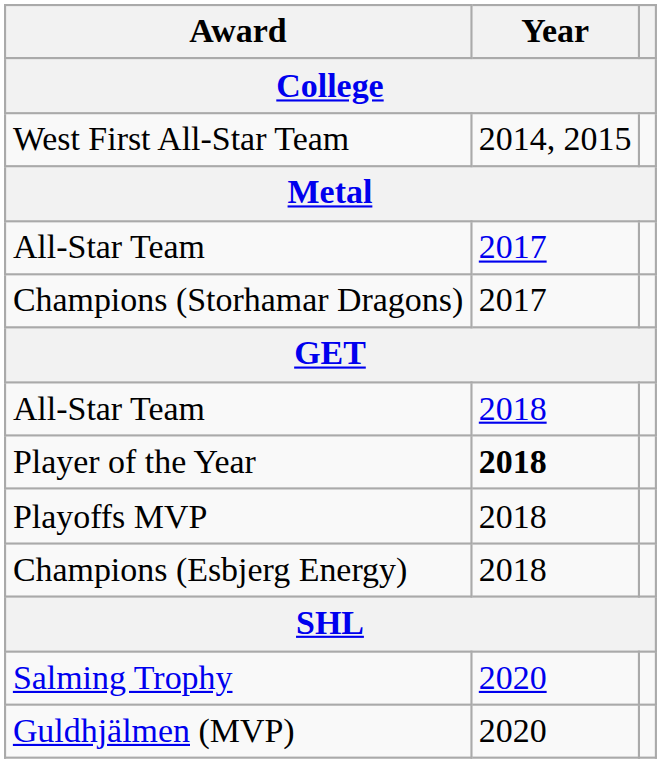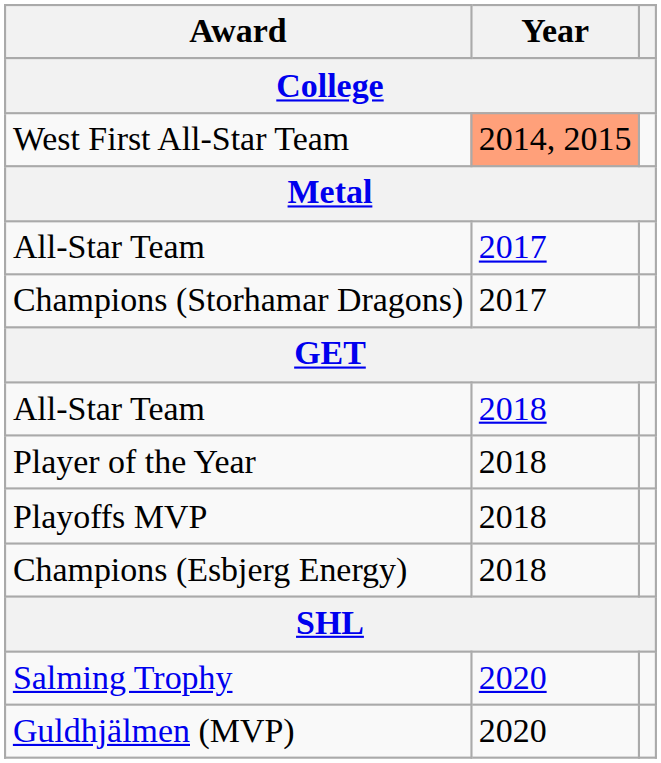(555, 138) no background -> (555, 138) lightsalmon background
(513, 461) bold -> (513, 461) normal
